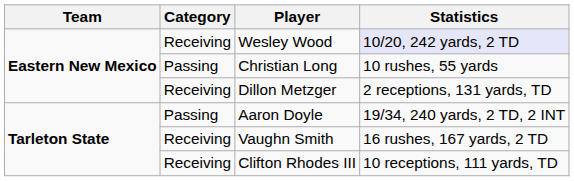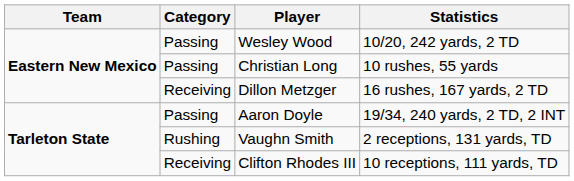(197, 41) Receiving -> (191, 41) Passing
(441, 41) lavender background -> (441, 41) no background
(457, 90) 2 receptions, 131 yards, TD -> (456, 90) 16 rushes, 167 yards, 2 TD
(197, 138) Receiving -> (192, 138) Rushing
(456, 138) 16 rushes, 167 yards, 2 TD -> (457, 138) 2 receptions, 131 yards, TD
